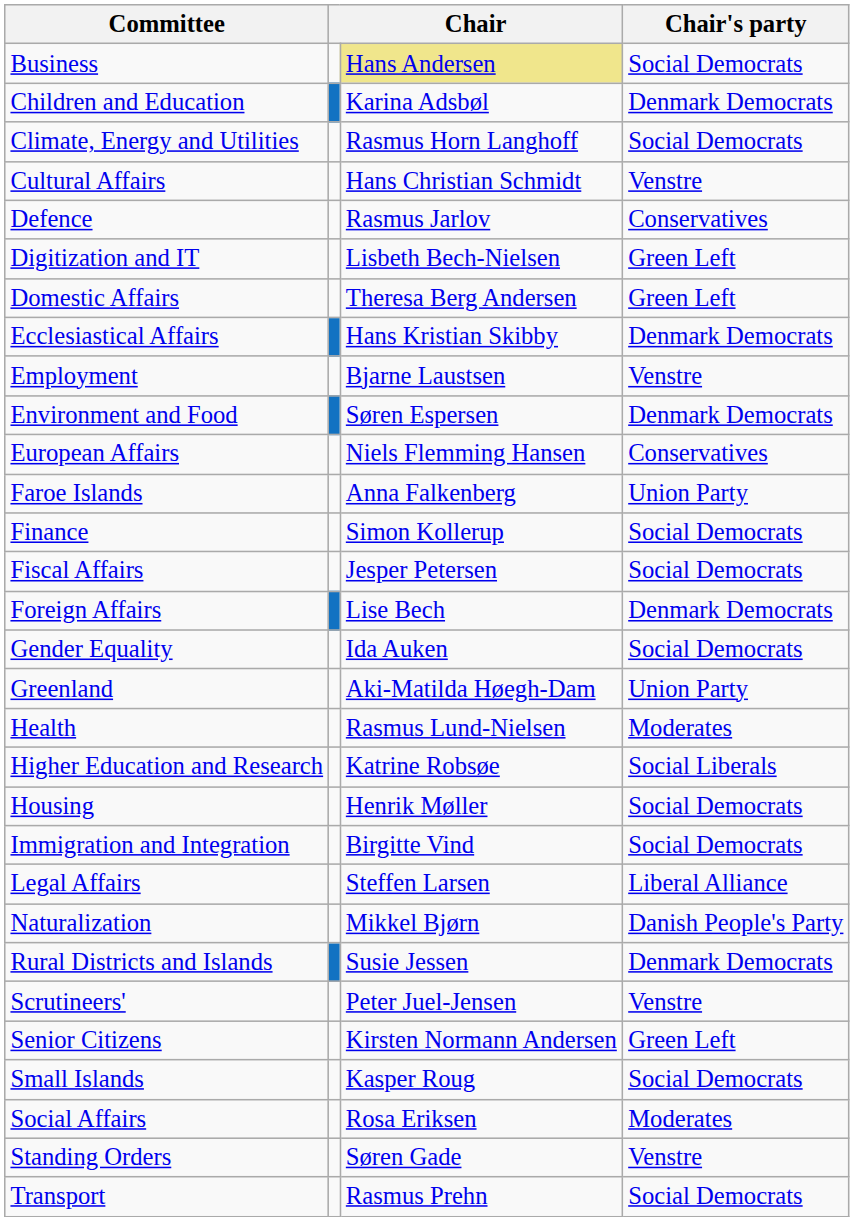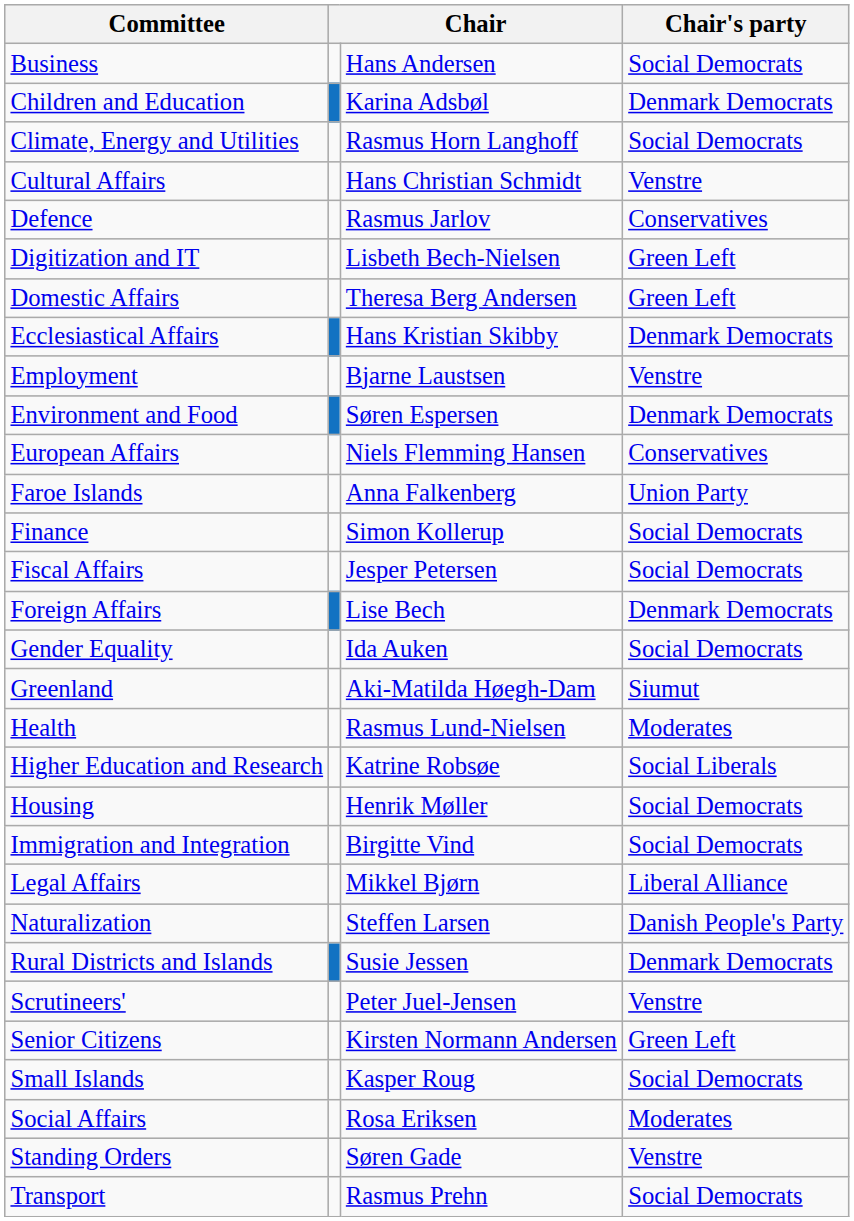(421, 63) khaki background -> (421, 63) no background
(688, 688) Union Party -> (664, 688) Siumut
(418, 883) Steffen Larsen -> (413, 883) Mikkel Bjørn
(413, 922) Mikkel Bjørn -> (418, 922) Steffen Larsen
